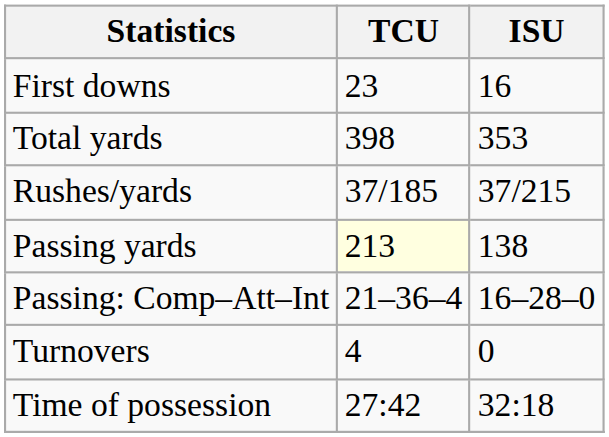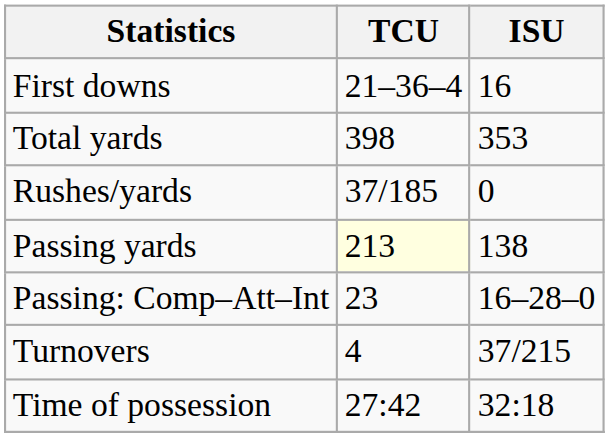(362, 85) 23 -> (404, 85) 21–36–4
(524, 191) 37/215 -> (486, 191) 0
(404, 298) 21–36–4 -> (362, 298) 23
(486, 351) 0 -> (524, 351) 37/215
